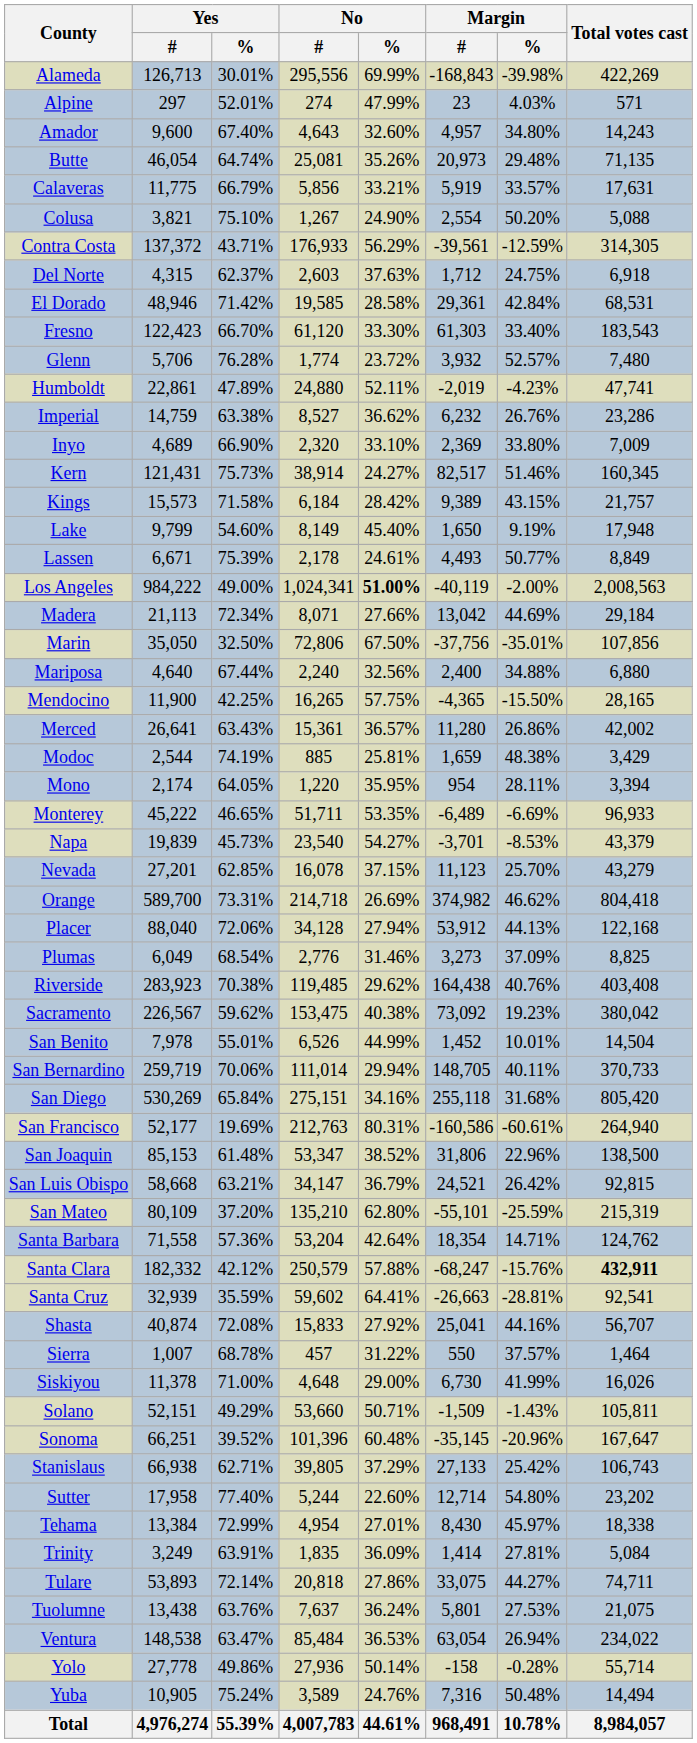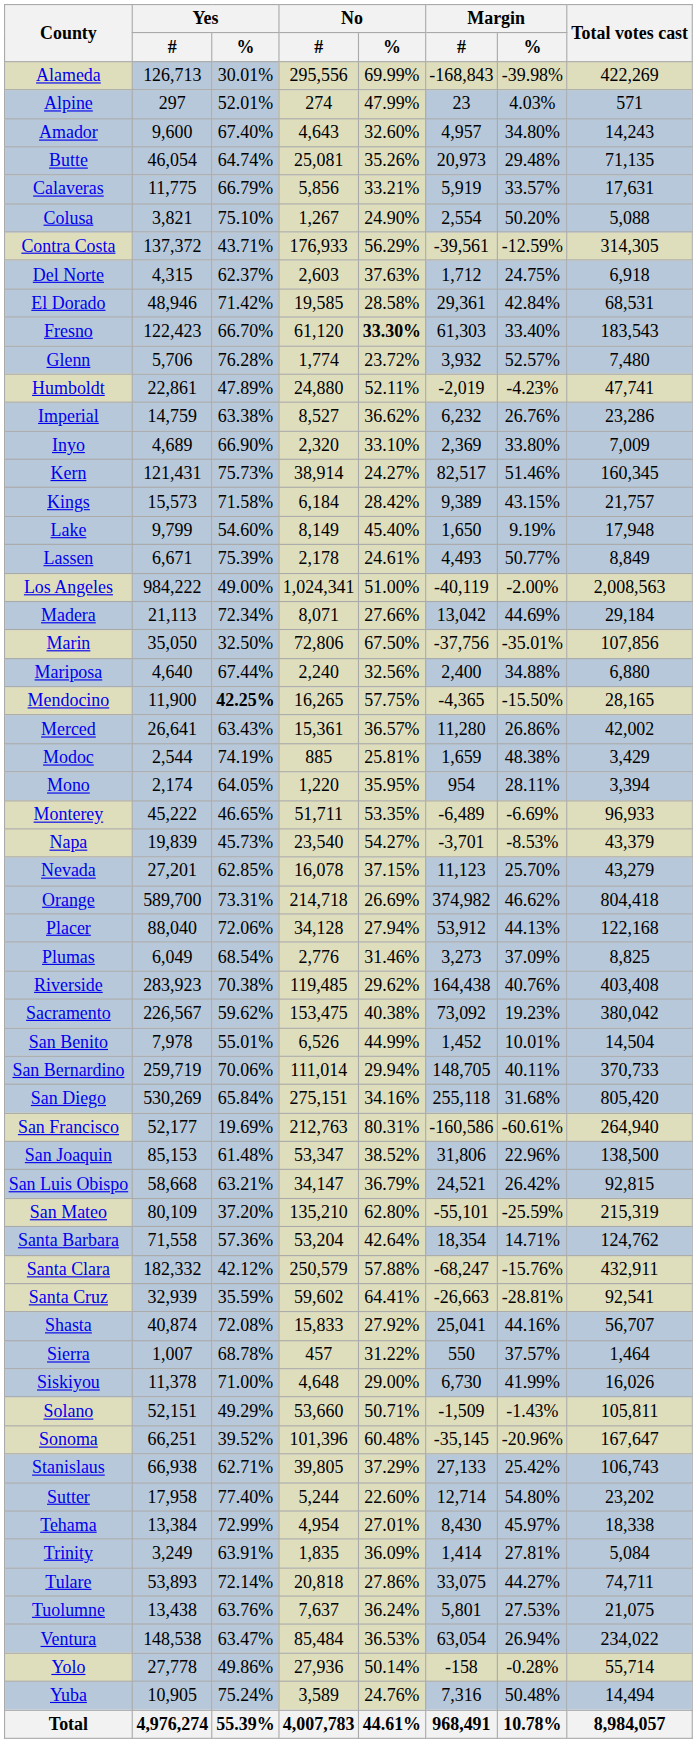(392, 331) normal -> (392, 331) bold
(392, 587) bold -> (392, 587) normal
(245, 700) normal -> (245, 700) bold
(630, 1269) bold -> (630, 1269) normal
